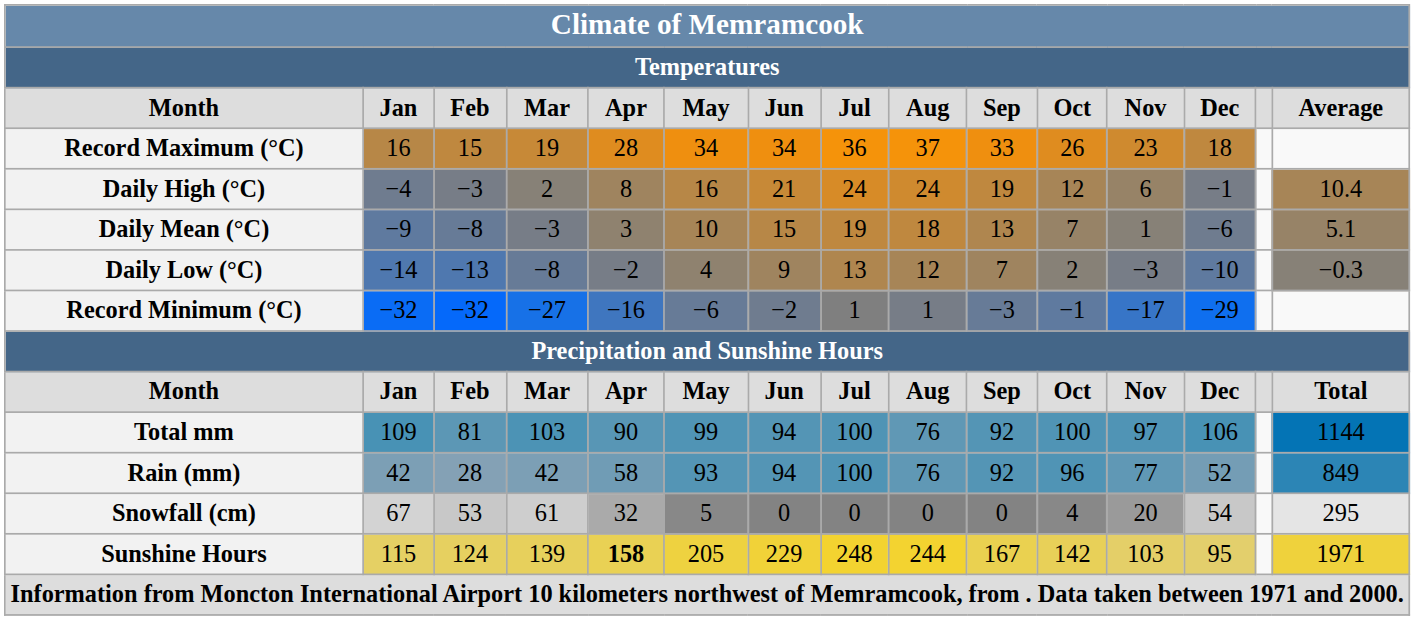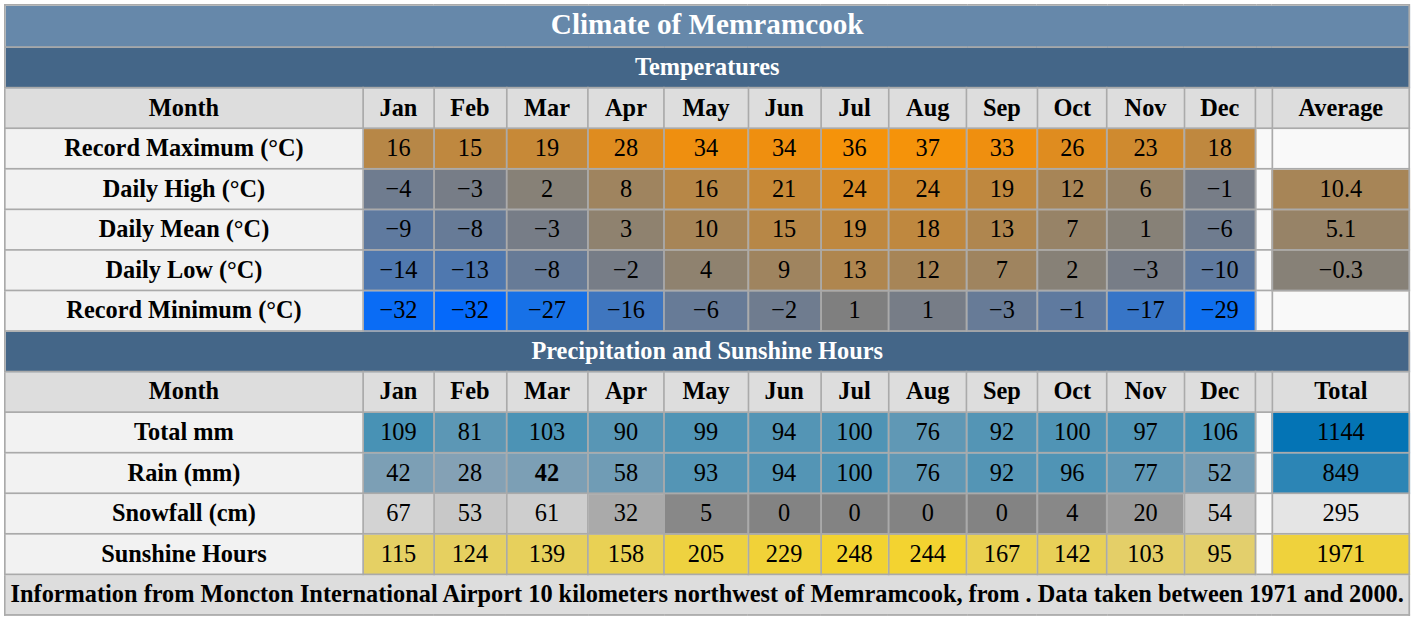(547, 473) normal -> (547, 473) bold
(626, 554) bold -> (626, 554) normal
